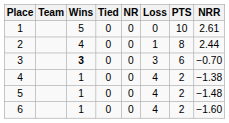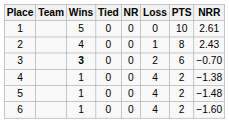(209, 45) 2.44 -> (209, 45) 2.43
(155, 61) 3 -> (155, 61) 2
